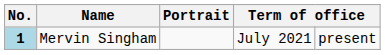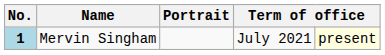(347, 39) no background -> (347, 39) lightyellow background
